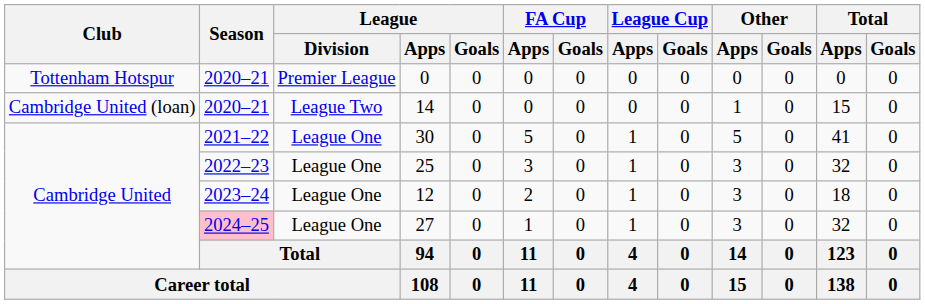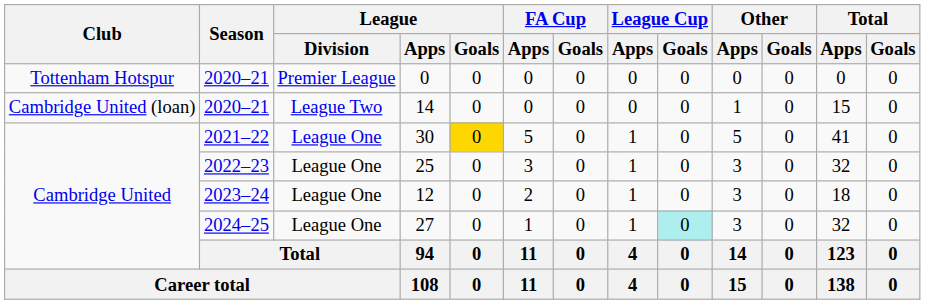(477, 136) no background -> (477, 136) gold background
(236, 225) pink background -> (236, 225) no background
(685, 225) no background -> (685, 225) paleturquoise background
